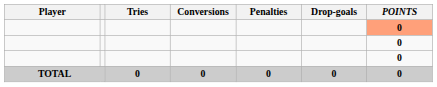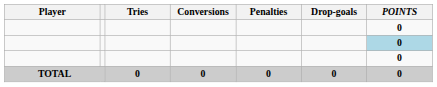(400, 27) lightsalmon background -> (400, 27) no background
(400, 43) no background -> (400, 43) lightblue background
